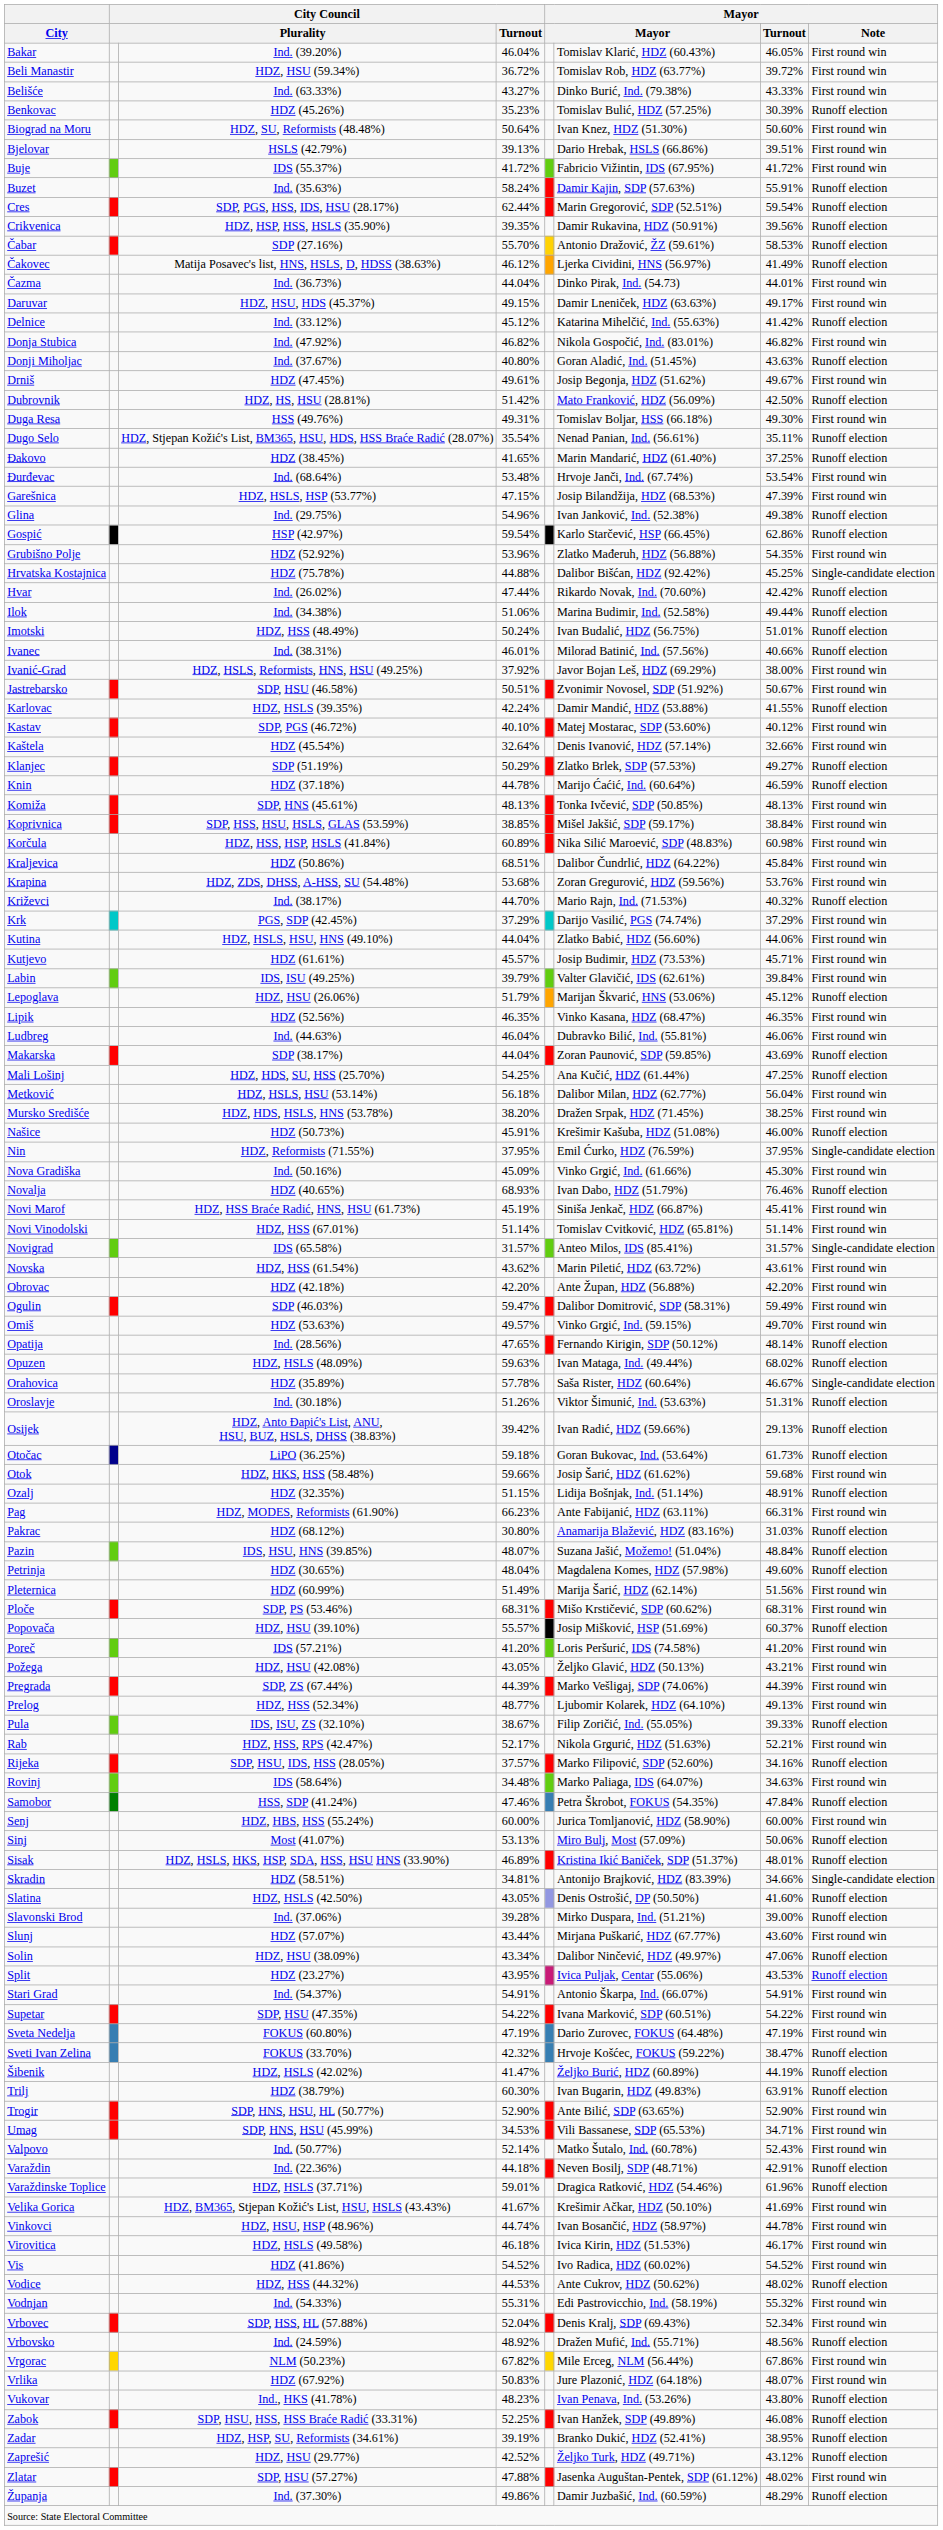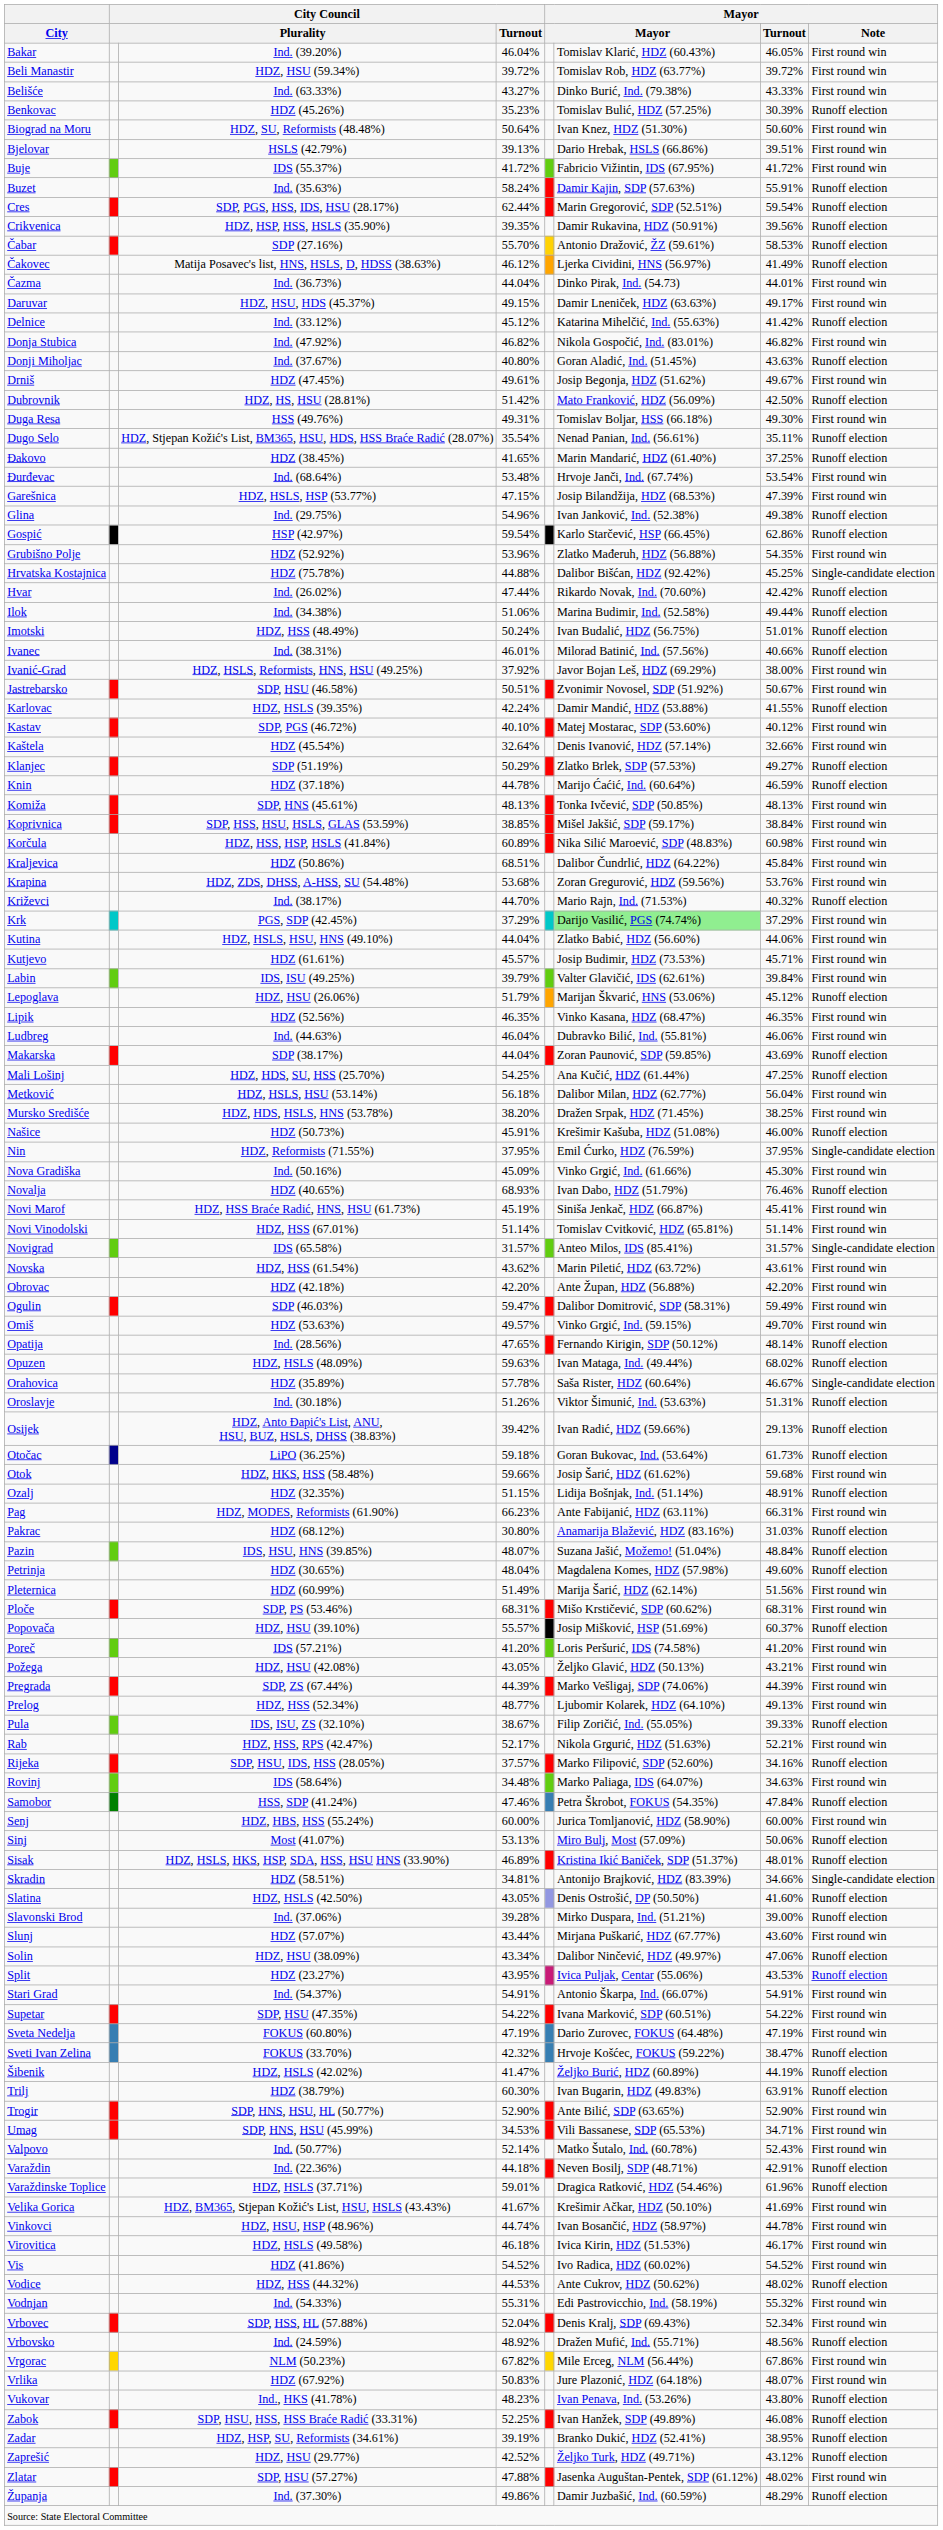(521, 71) 36.72% -> (521, 71) 39.72%
(629, 920) no background -> (629, 920) lightgreen background
